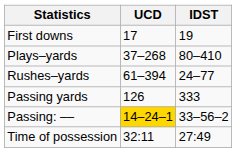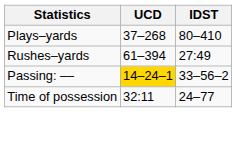- row: (40, 35)
(197, 76) 24–77 -> (195, 56) 27:49
- row: (48, 96)
(195, 137) 27:49 -> (197, 96) 24–77
